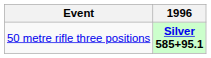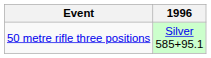(179, 37) bold -> (179, 37) normal
